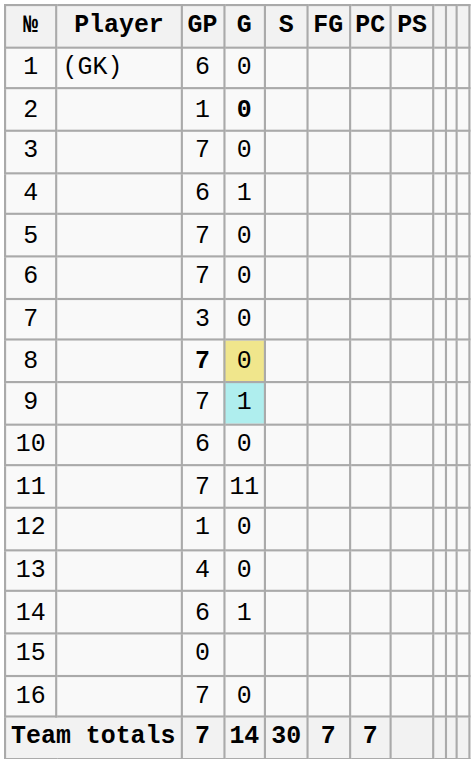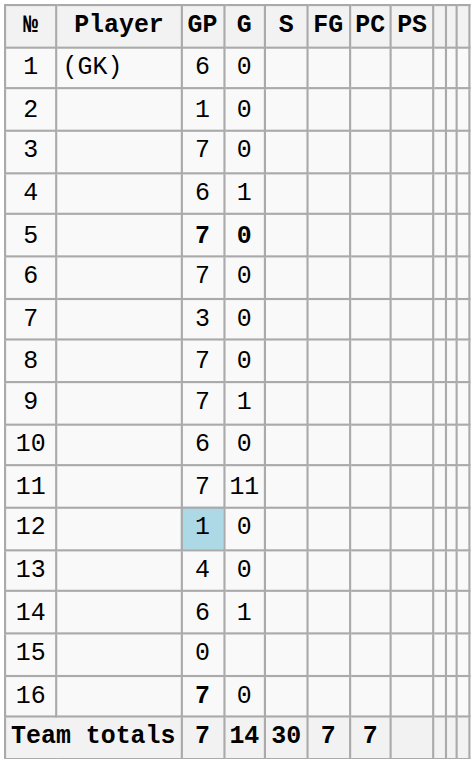(244, 109) bold -> (244, 109) normal
(202, 235) normal -> (202, 235) bold
(244, 235) normal -> (244, 235) bold
(202, 361) bold -> (202, 361) normal
(244, 361) khaki background -> (244, 361) no background
(244, 402) paleturquoise background -> (244, 402) no background
(202, 528) no background -> (202, 528) lightblue background
(202, 696) normal -> (202, 696) bold
